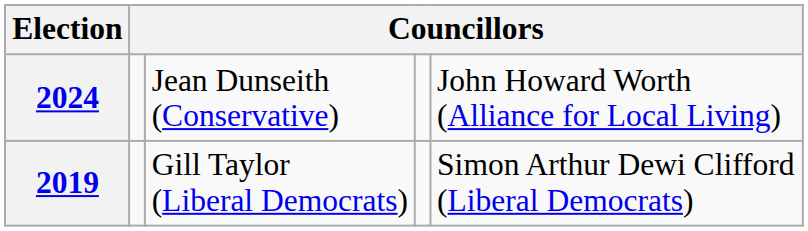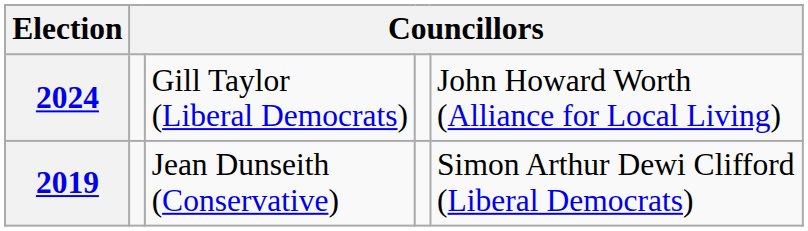(245, 97) Jean Dunseith (Conservative) -> (280, 97) Gill Taylor (Liberal Democrats)
(280, 182) Gill Taylor (Liberal Democrats) -> (245, 182) Jean Dunseith (Conservative)
